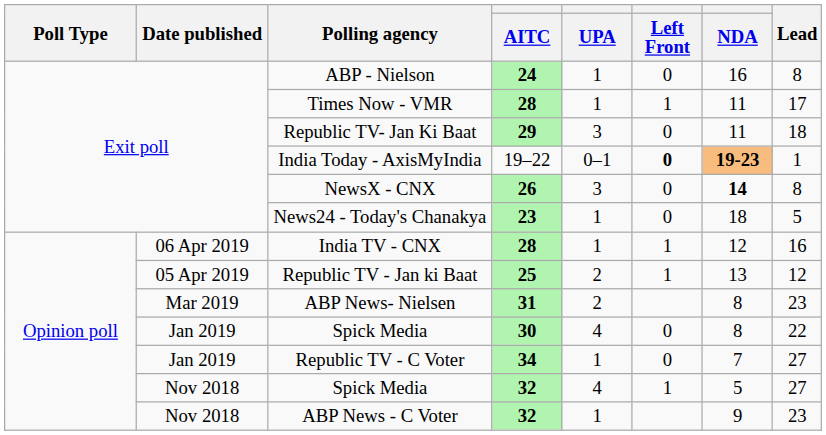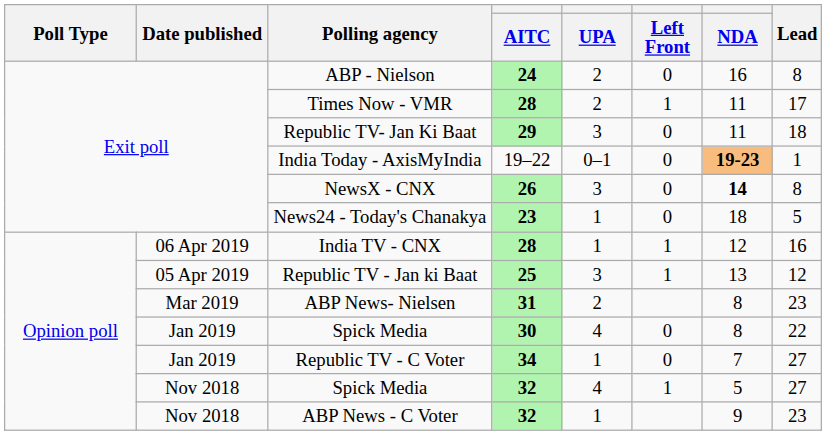(597, 75) 1 -> (597, 75) 2
(597, 103) 1 -> (597, 103) 2
(667, 160) bold -> (667, 160) normal
(597, 274) 2 -> (597, 274) 3
